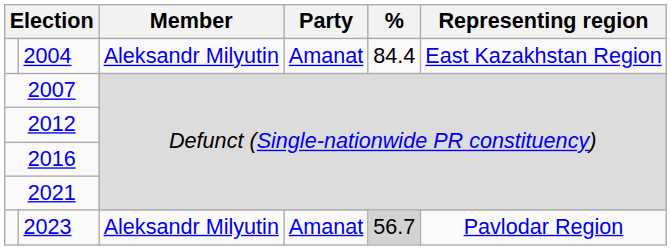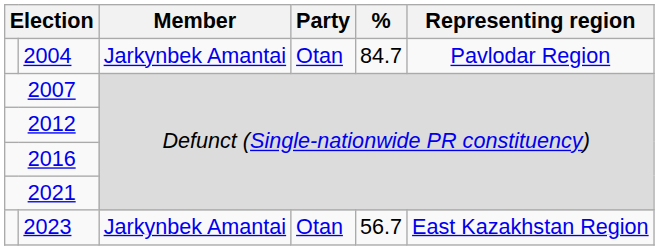(191, 55) Aleksandr Milyutin -> (195, 55) Jarkynbek Amantai
(326, 55) Amanat -> (319, 55) Otan
(394, 55) 84.4 -> (381, 55) 84.7
(544, 55) East Kazakhstan Region -> (530, 55) Pavlodar Region
(191, 227) Aleksandr Milyutin -> (195, 227) Jarkynbek Amantai
(326, 227) Amanat -> (319, 227) Otan
(394, 227) lightgrey background -> (381, 227) no background
(544, 227) Pavlodar Region -> (530, 227) East Kazakhstan Region
